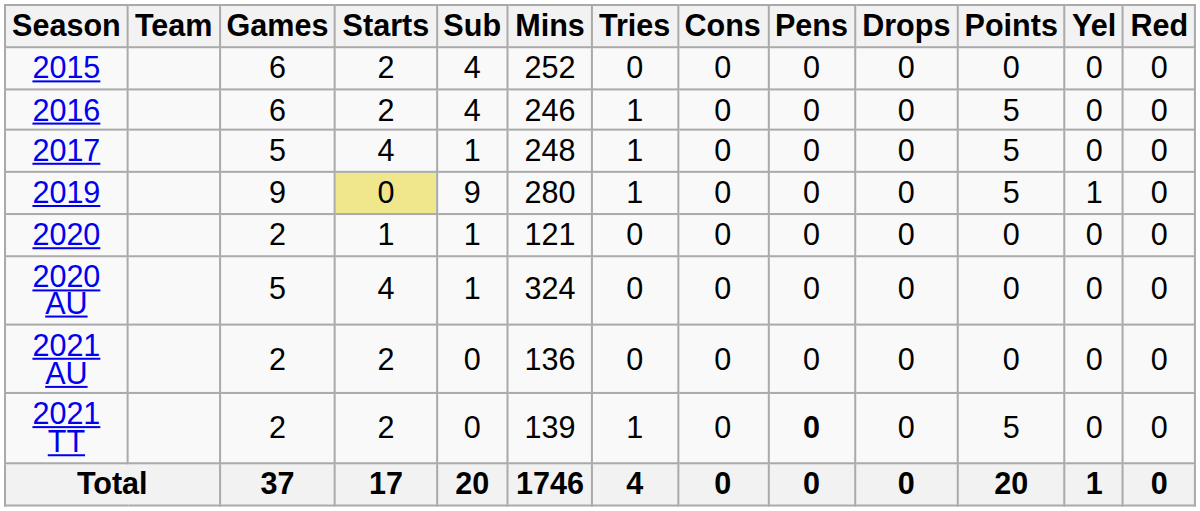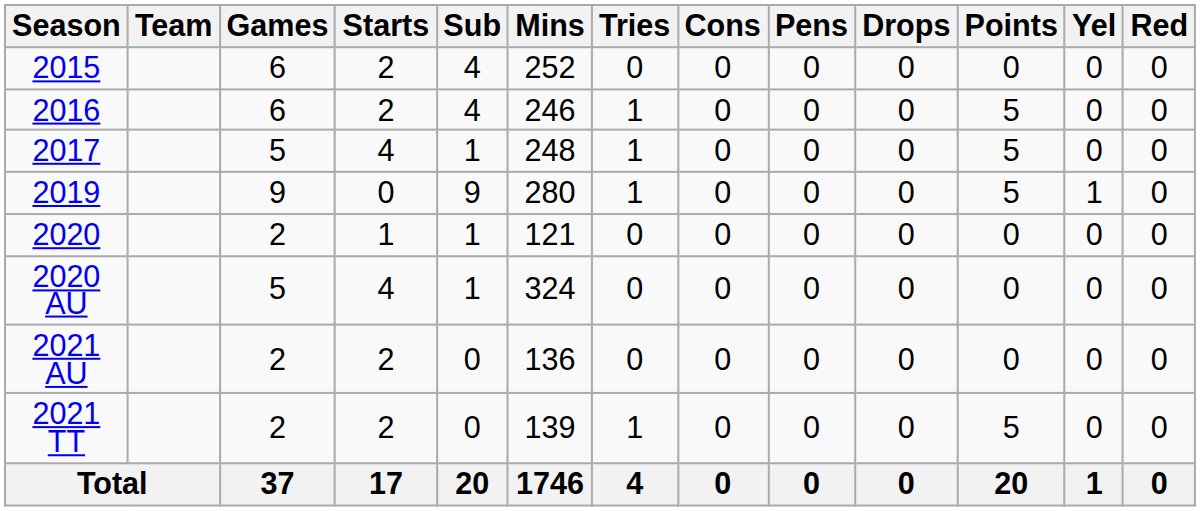(386, 192) khaki background -> (386, 192) no background
(811, 428) bold -> (811, 428) normal
